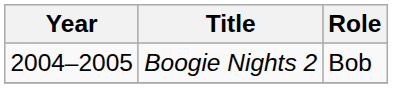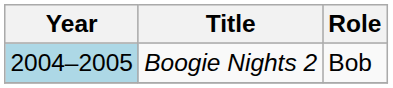(72, 62) no background -> (72, 62) lightblue background
